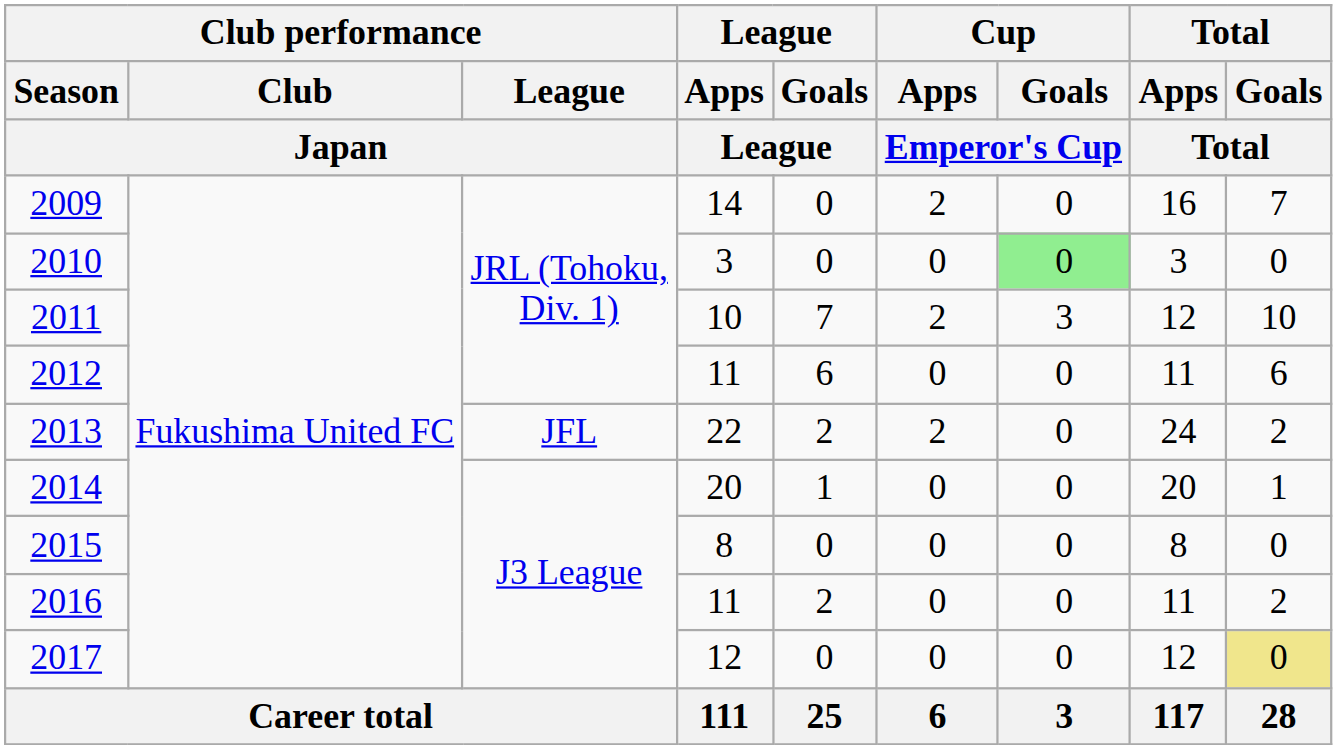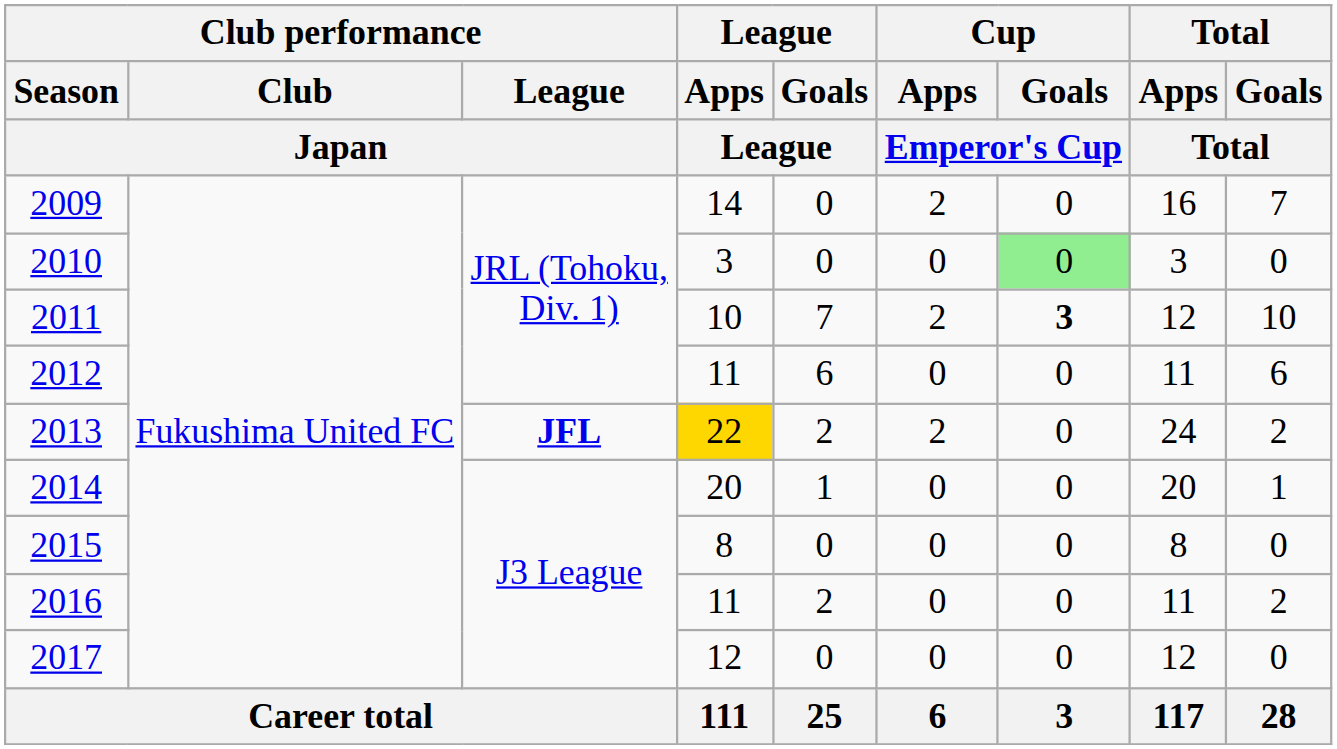(1064, 317) normal -> (1064, 317) bold
(569, 430) normal -> (569, 430) bold
(724, 430) no background -> (724, 430) gold background
(1279, 658) khaki background -> (1279, 658) no background
